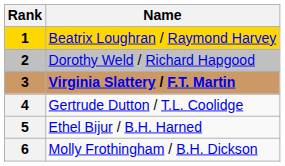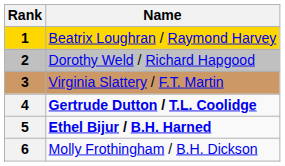(142, 82) bold -> (136, 82) normal
(146, 104) normal -> (153, 104) bold
(125, 127) normal -> (130, 127) bold
